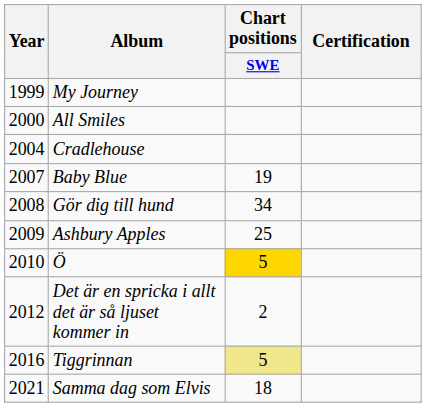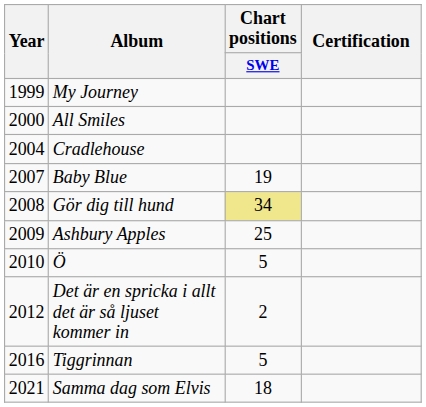(263, 205) no background -> (263, 205) khaki background
(263, 262) gold background -> (263, 262) no background
(263, 359) khaki background -> (263, 359) no background
